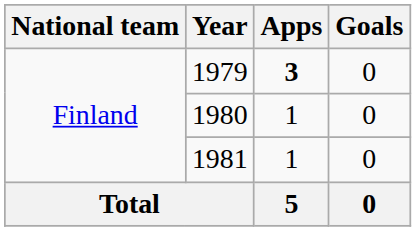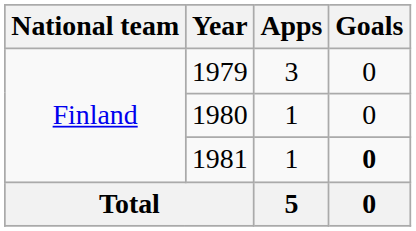(291, 70) bold -> (291, 70) normal
(369, 159) normal -> (369, 159) bold
